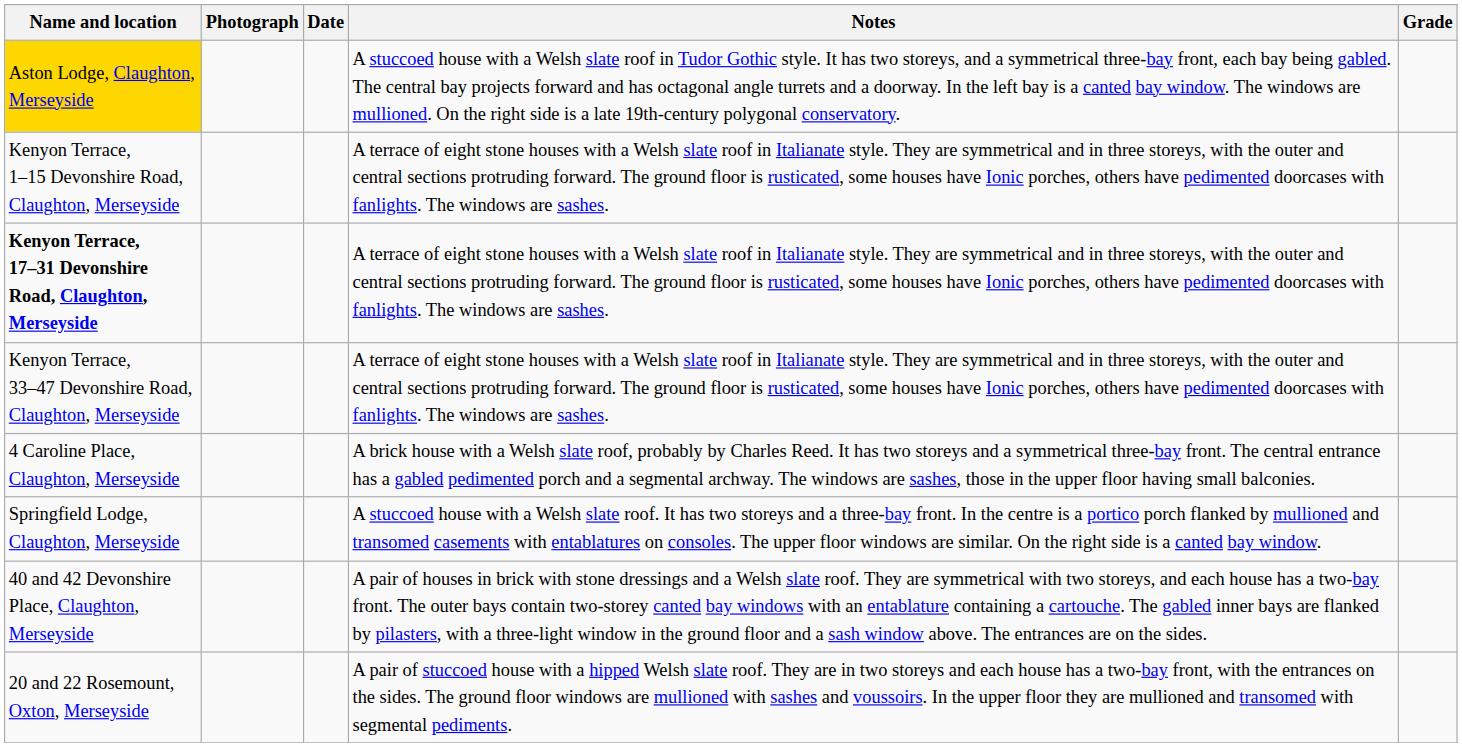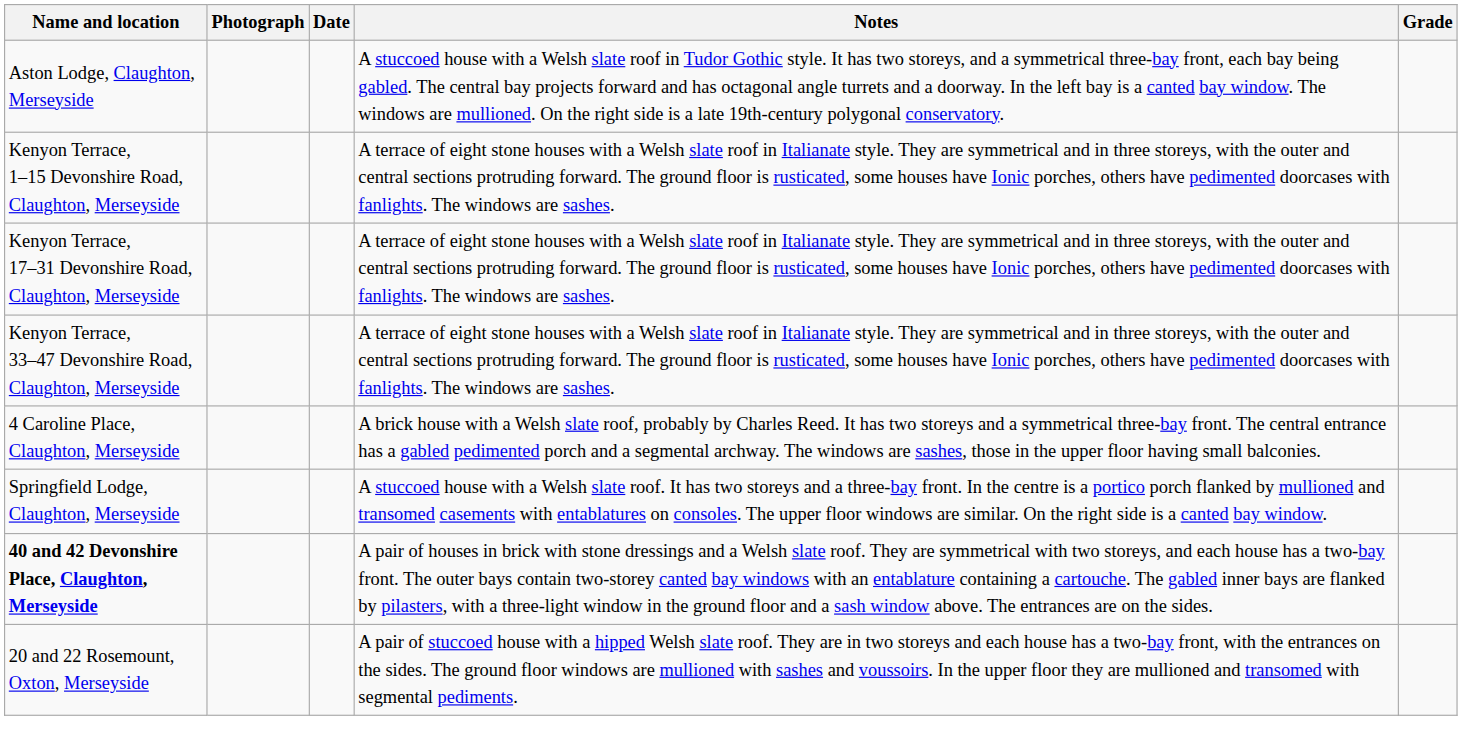(102, 86) gold background -> (102, 86) no background
(78, 282) bold -> (101, 268) normal
(90, 606) normal -> (93, 578) bold
